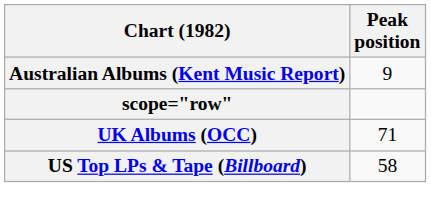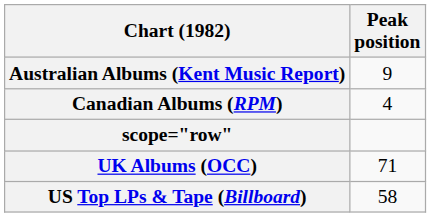+ row: (177, 103)
